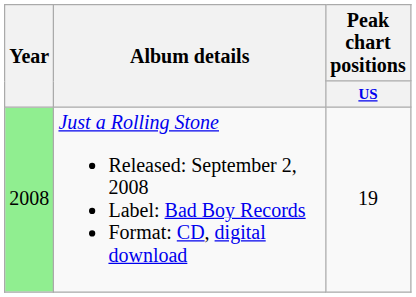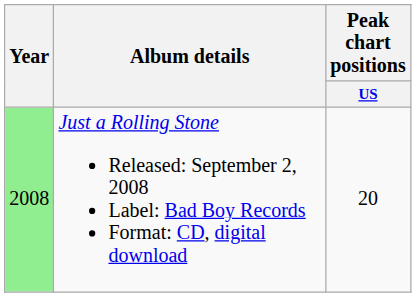(368, 199) 19 -> (368, 199) 20
